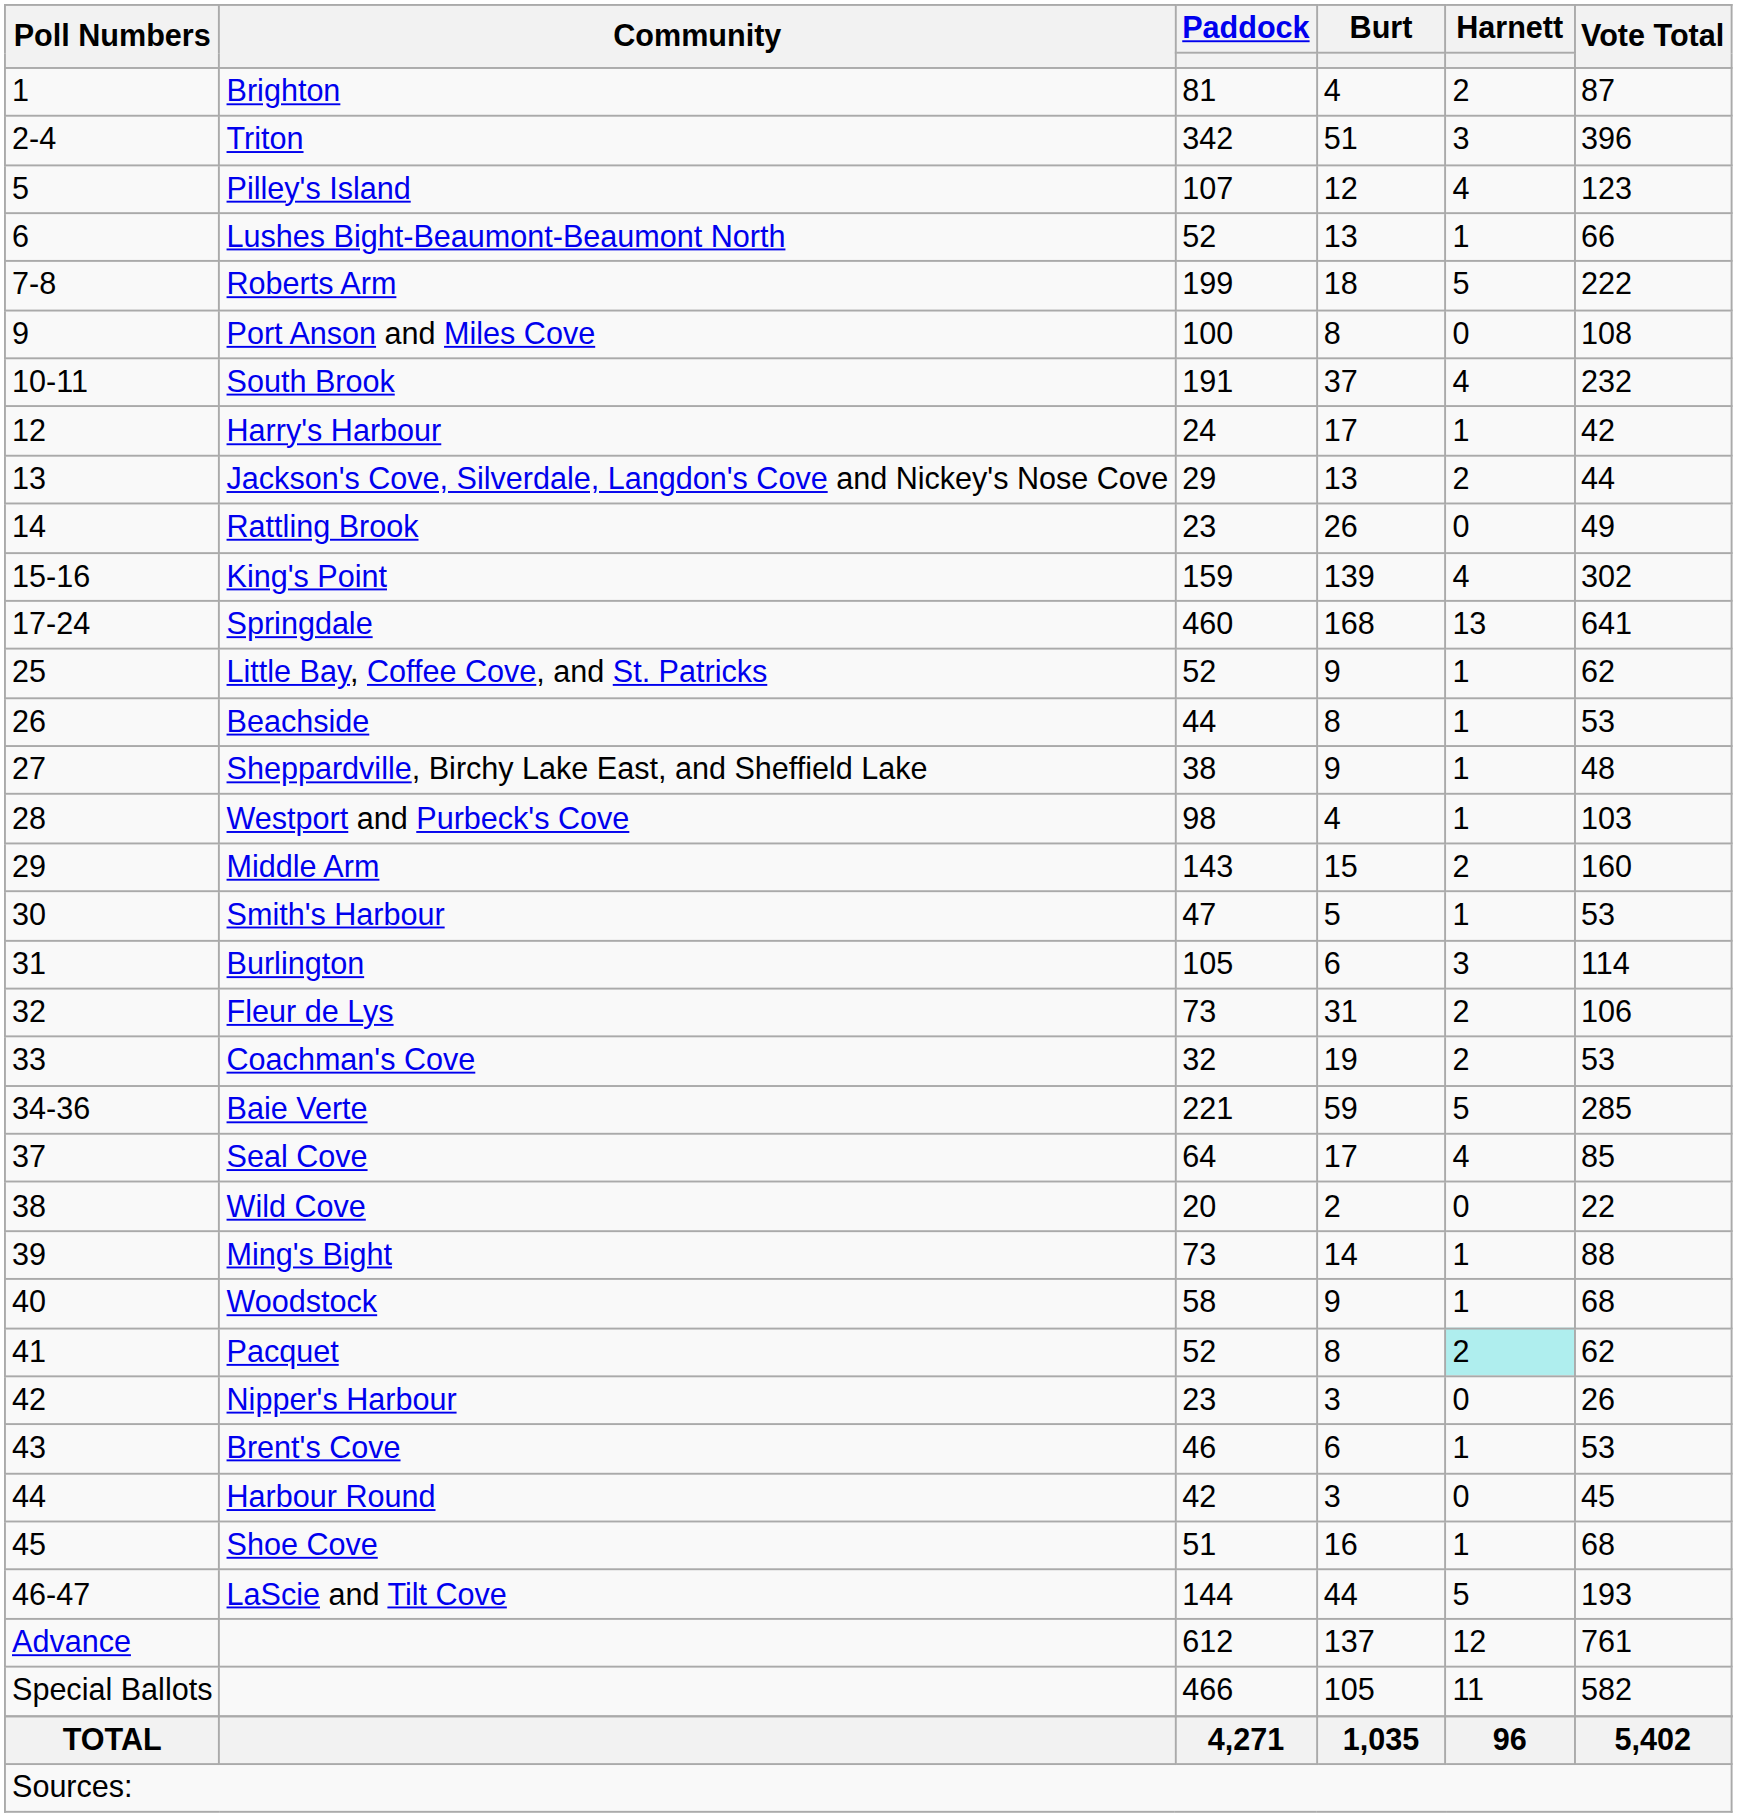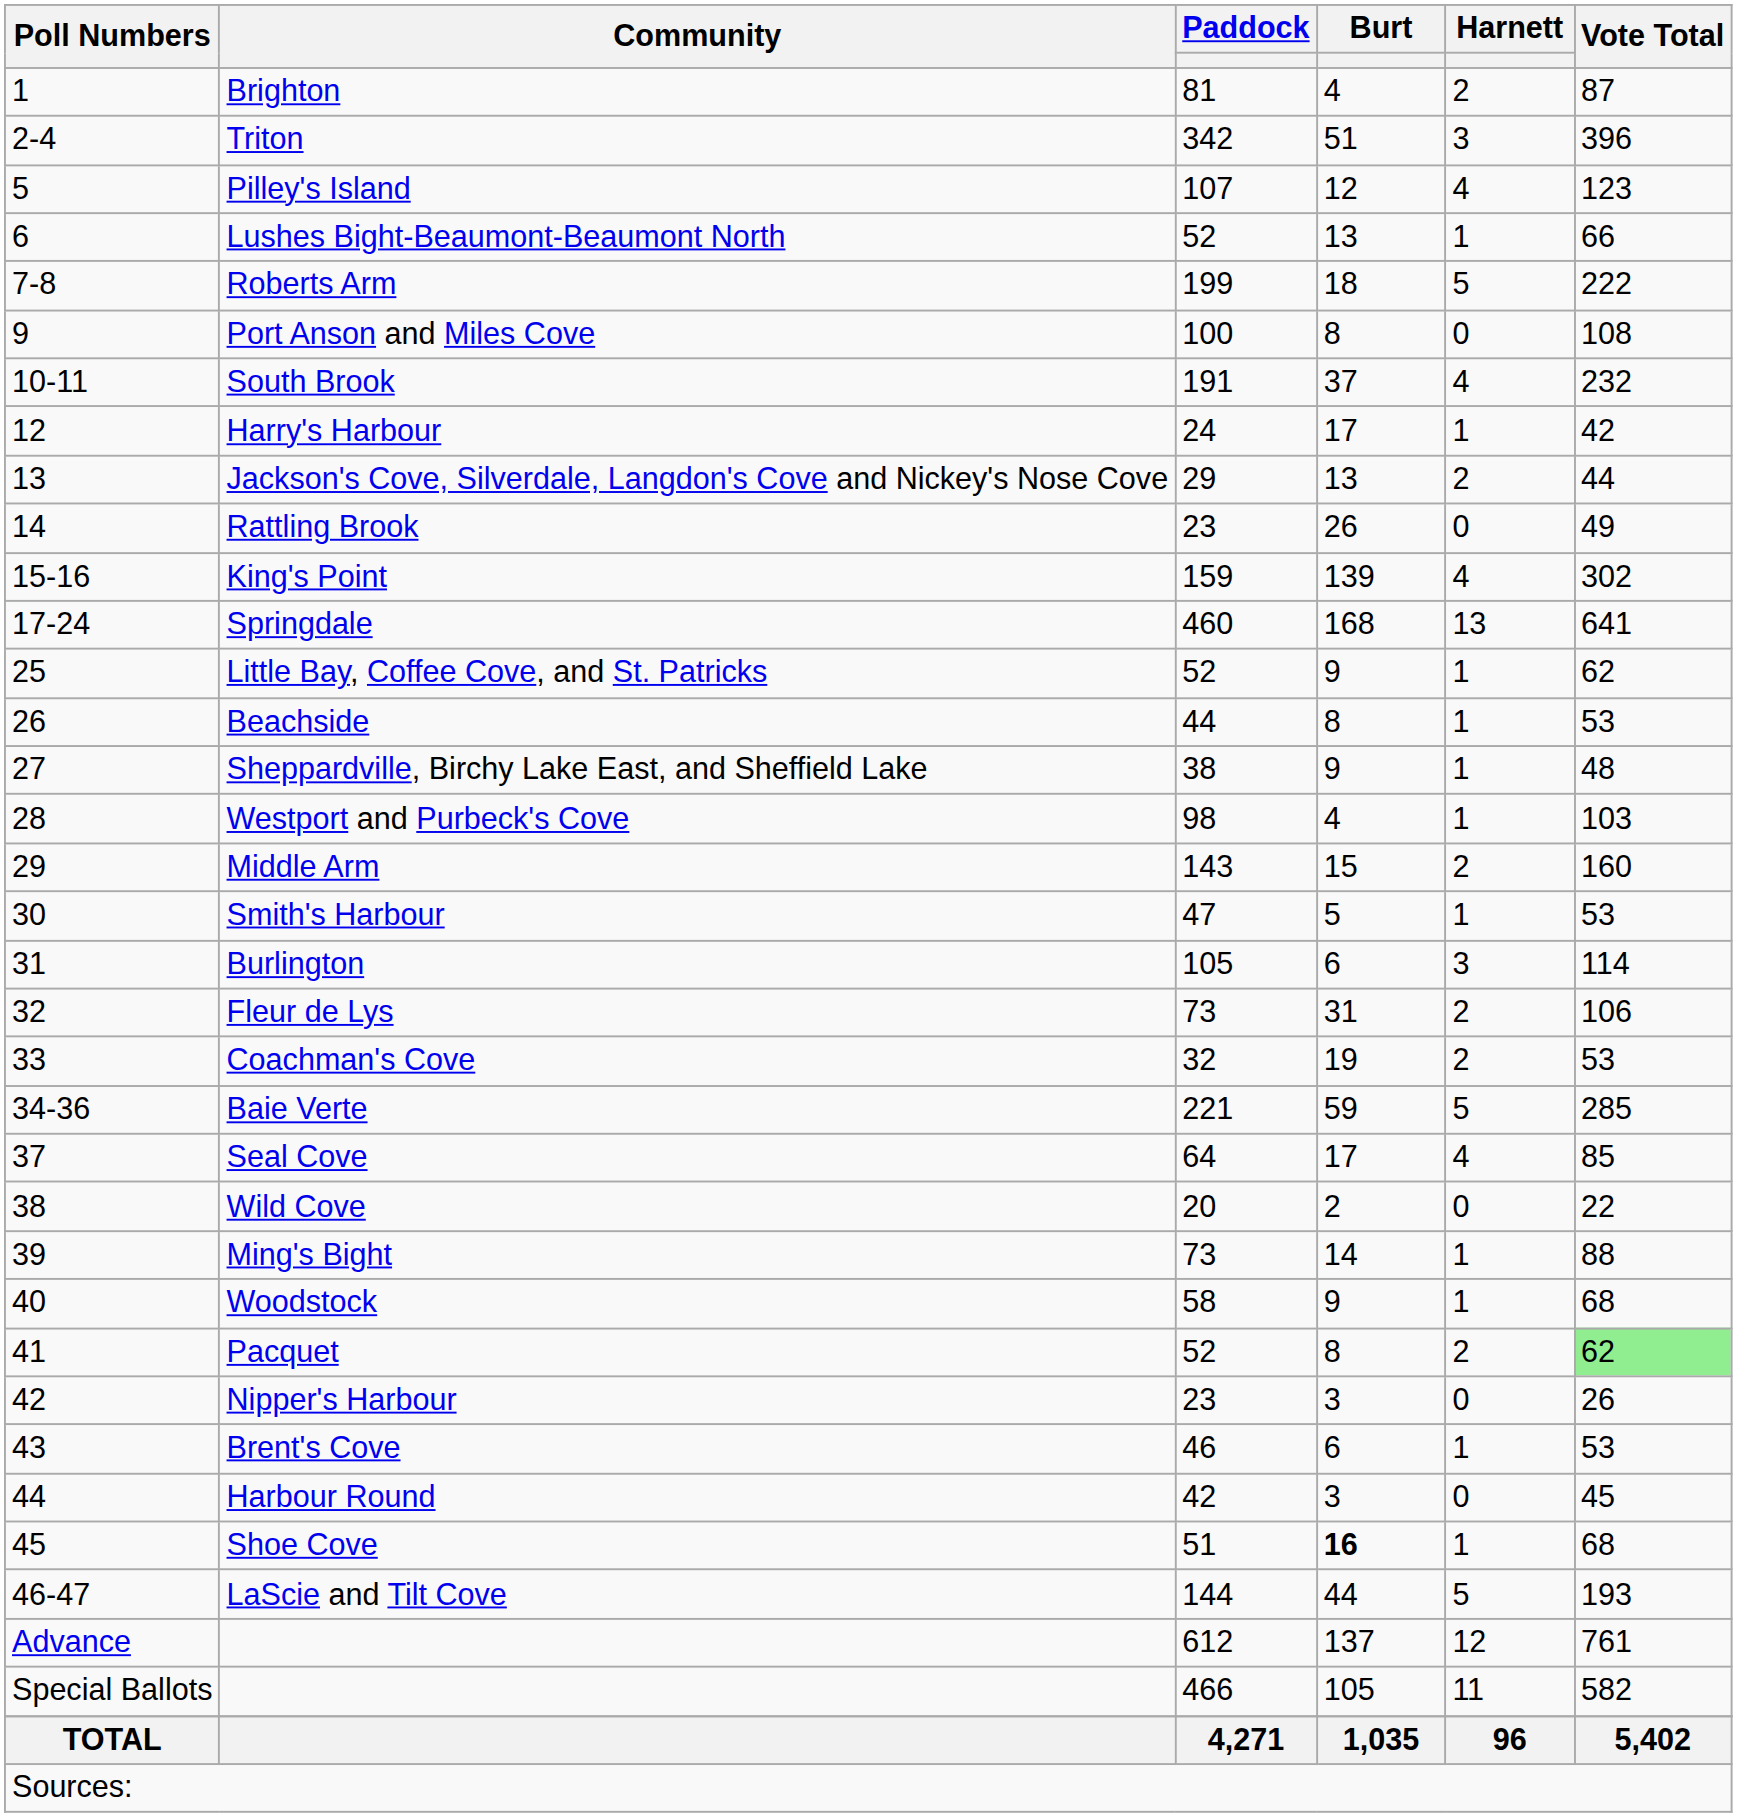(1461, 1351) paleturquoise background -> (1461, 1351) no background
(1598, 1351) no background -> (1598, 1351) lightgreen background
(1341, 1545) normal -> (1341, 1545) bold
